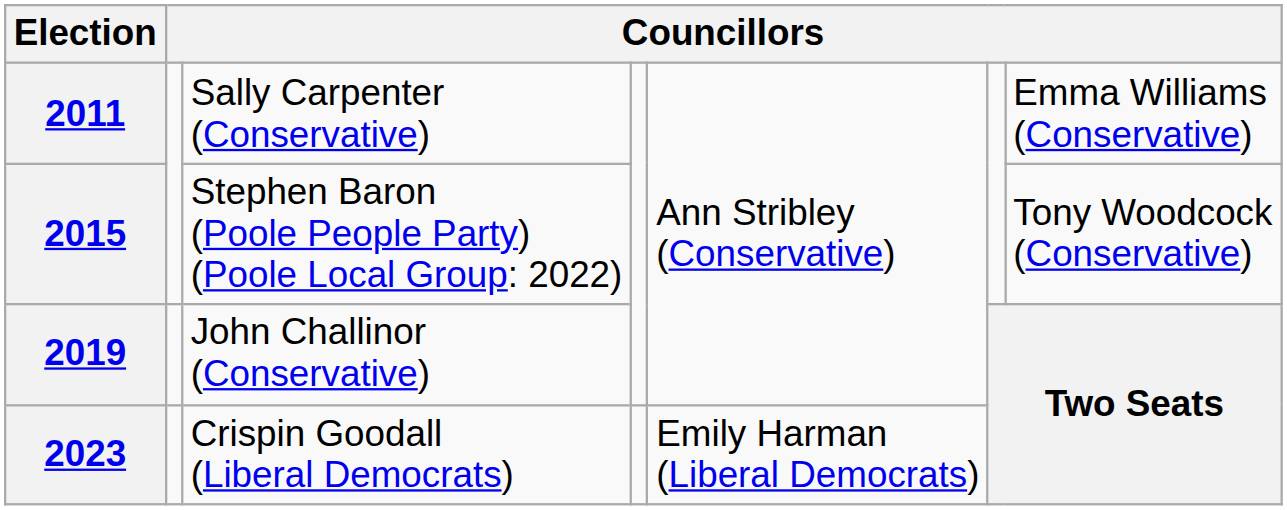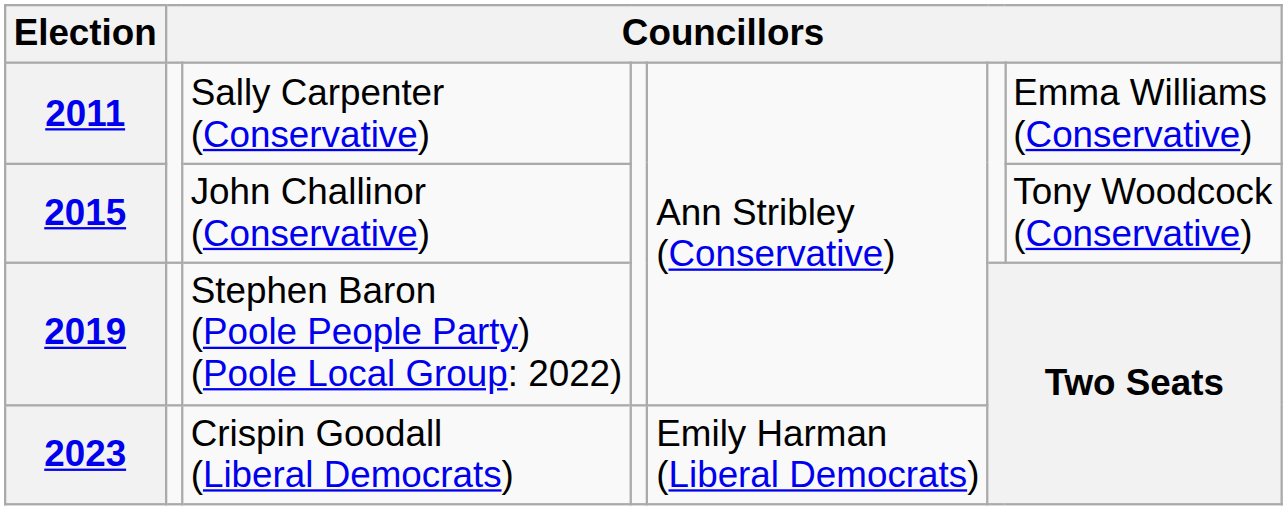(407, 233) Stephen Baron (Poole People Party) (Poole Local Group: 2022) -> (310, 212) John Challinor (Conservative)
(310, 353) John Challinor (Conservative) -> (407, 332) Stephen Baron (Poole People Party) (Poole Local Group: 2022)
